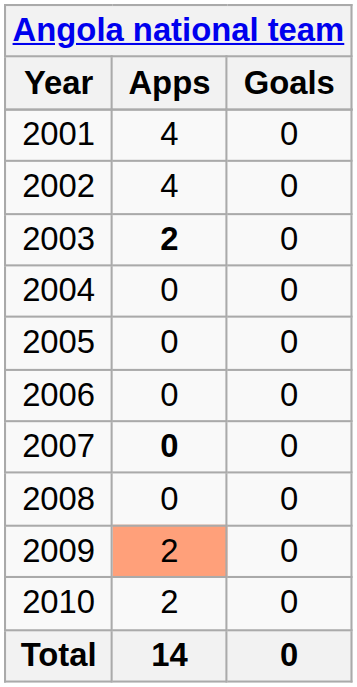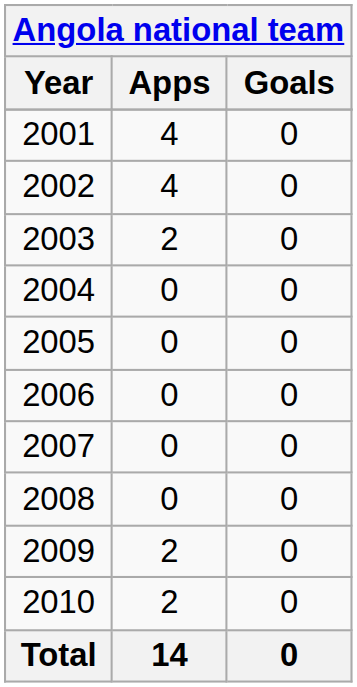(169, 238) bold -> (169, 238) normal
(169, 446) bold -> (169, 446) normal
(169, 550) lightsalmon background -> (169, 550) no background
